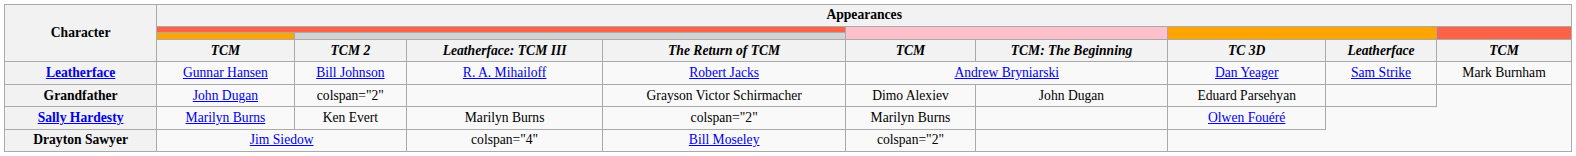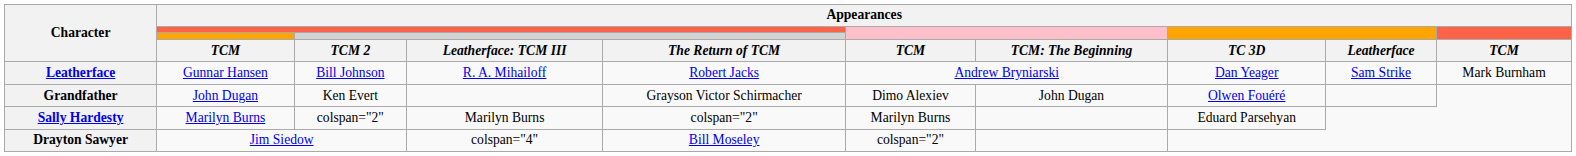(350, 95) colspan="2" -> (350, 95) Ken Evert
(1247, 95) Eduard Parsehyan -> (1247, 95) Olwen Fouéré
(350, 117) Ken Evert -> (350, 117) colspan="2"
(1247, 117) Olwen Fouéré -> (1247, 117) Eduard Parsehyan
